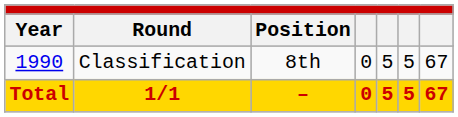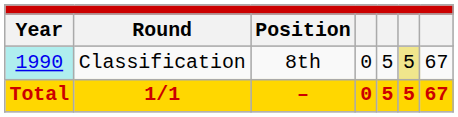(39, 63) no background -> (39, 63) paleturquoise background
(409, 63) no background -> (409, 63) khaki background
